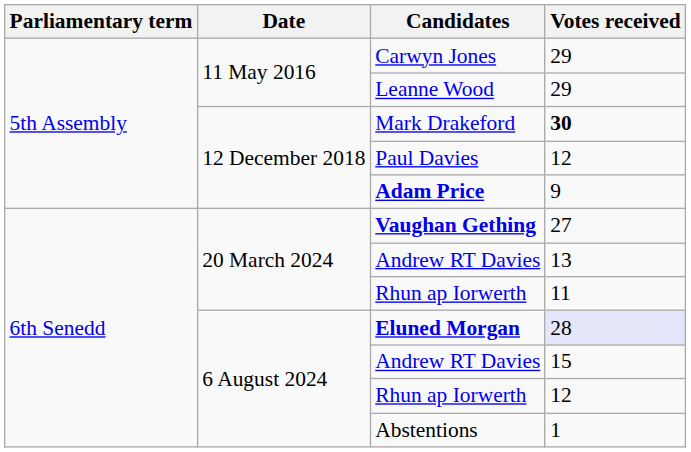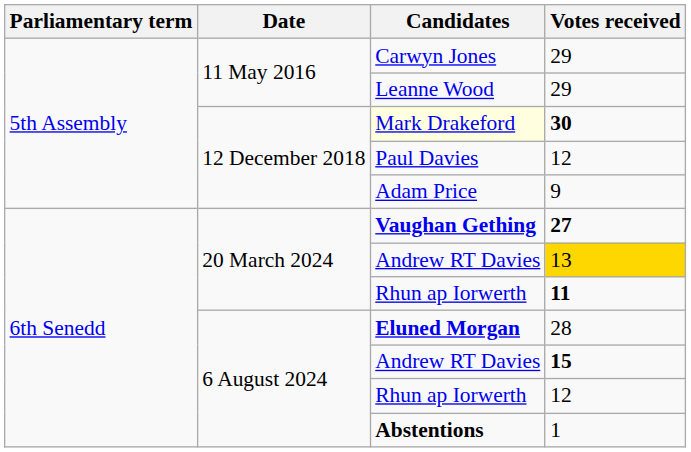(445, 123) no background -> (445, 123) lightyellow background
(430, 191) bold -> (426, 191) normal
(561, 225) normal -> (561, 225) bold
(561, 259) no background -> (561, 259) gold background
(561, 293) normal -> (560, 293) bold
(561, 327) lavender background -> (561, 327) no background
(561, 361) normal -> (561, 361) bold
(426, 429) normal -> (429, 429) bold
